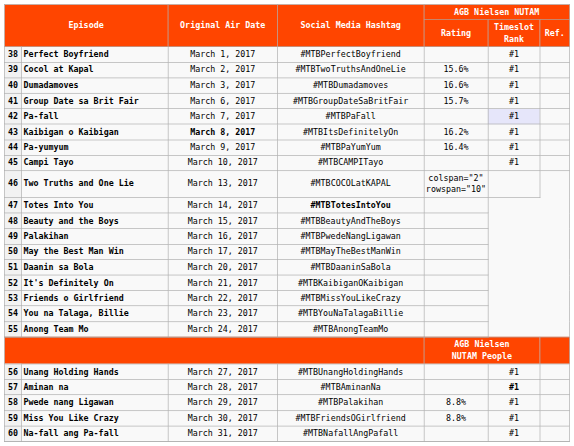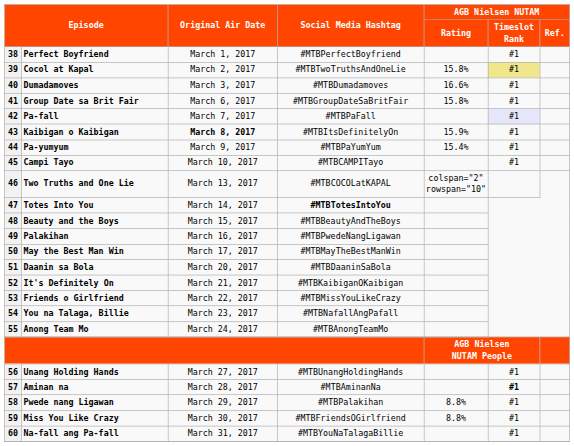(456, 70) 15.6% -> (456, 70) 15.8%
(514, 70) no background -> (514, 70) khaki background
(456, 101) 15.7% -> (456, 101) 15.8%
(456, 132) 16.2% -> (456, 132) 15.9%
(456, 147) 16.4% -> (456, 147) 15.4%
(351, 313) #MTBYouNaTalagaBillie -> (351, 313) #MTBNafallAngPafall
(351, 433) #MTBNafallAngPafall -> (351, 433) #MTBYouNaTalagaBillie
